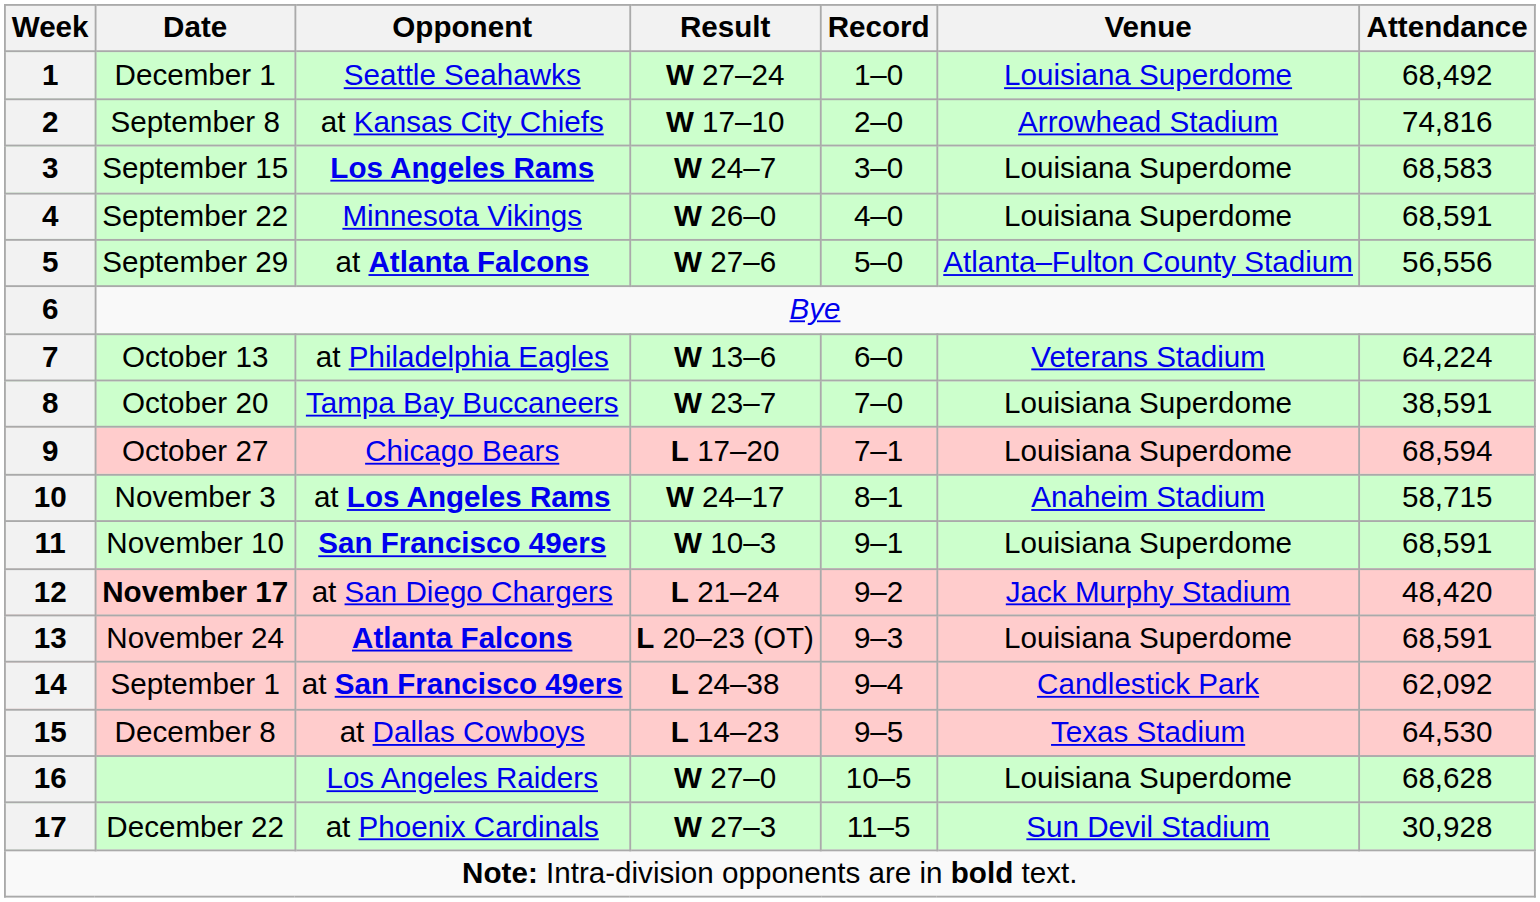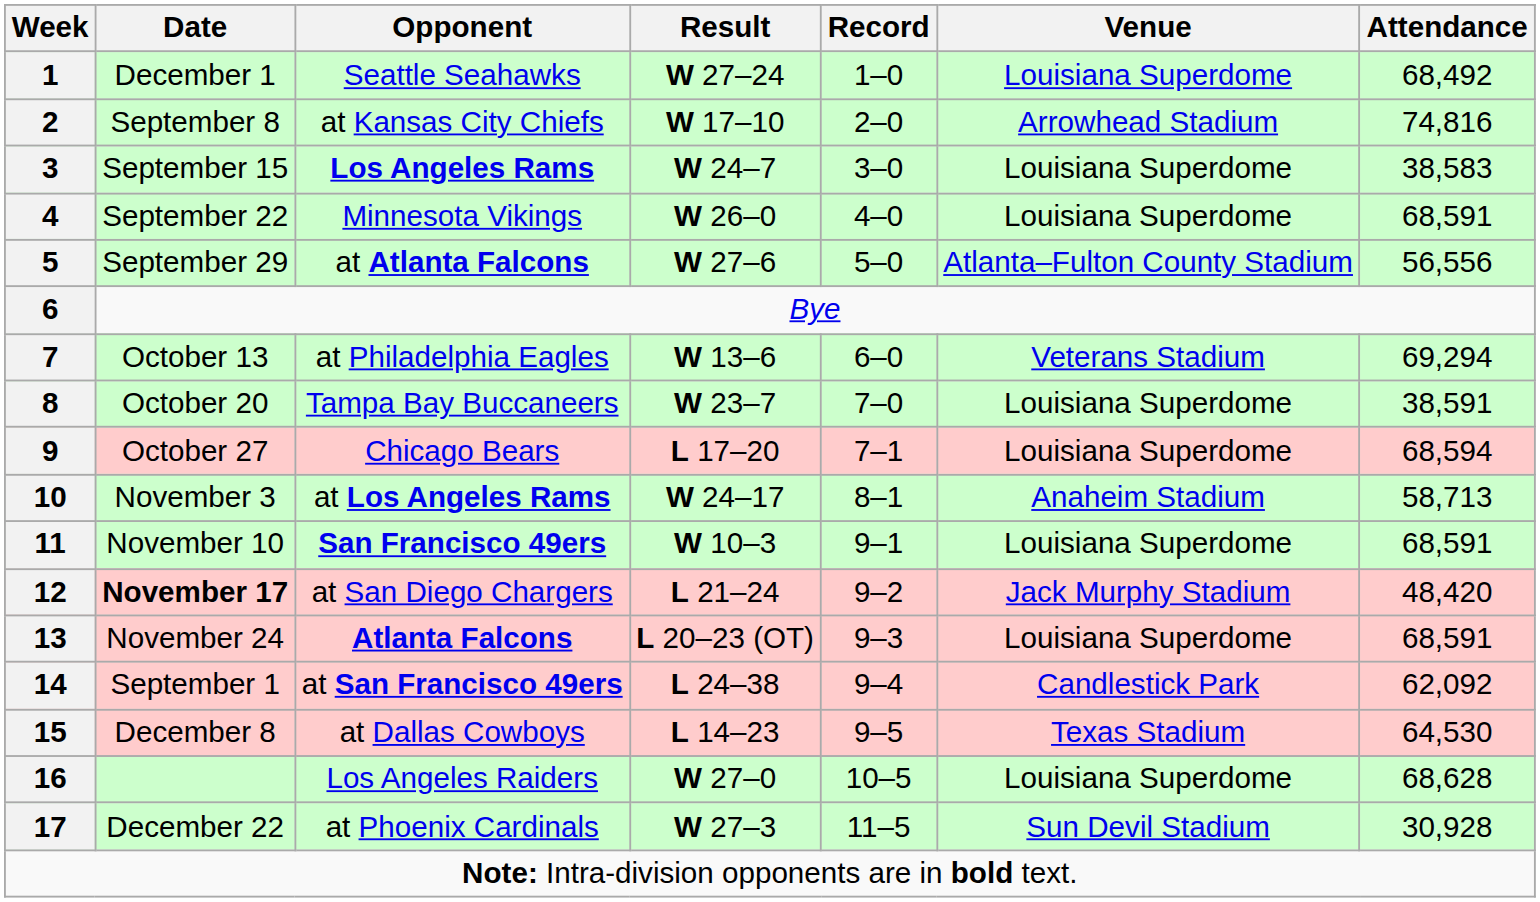(1447, 168) 68,583 -> (1447, 168) 38,583
(1447, 356) 64,224 -> (1447, 356) 69,294
(1447, 497) 58,715 -> (1447, 497) 58,713
